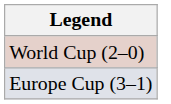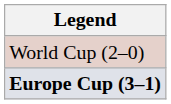(81, 83) normal -> (85, 83) bold
